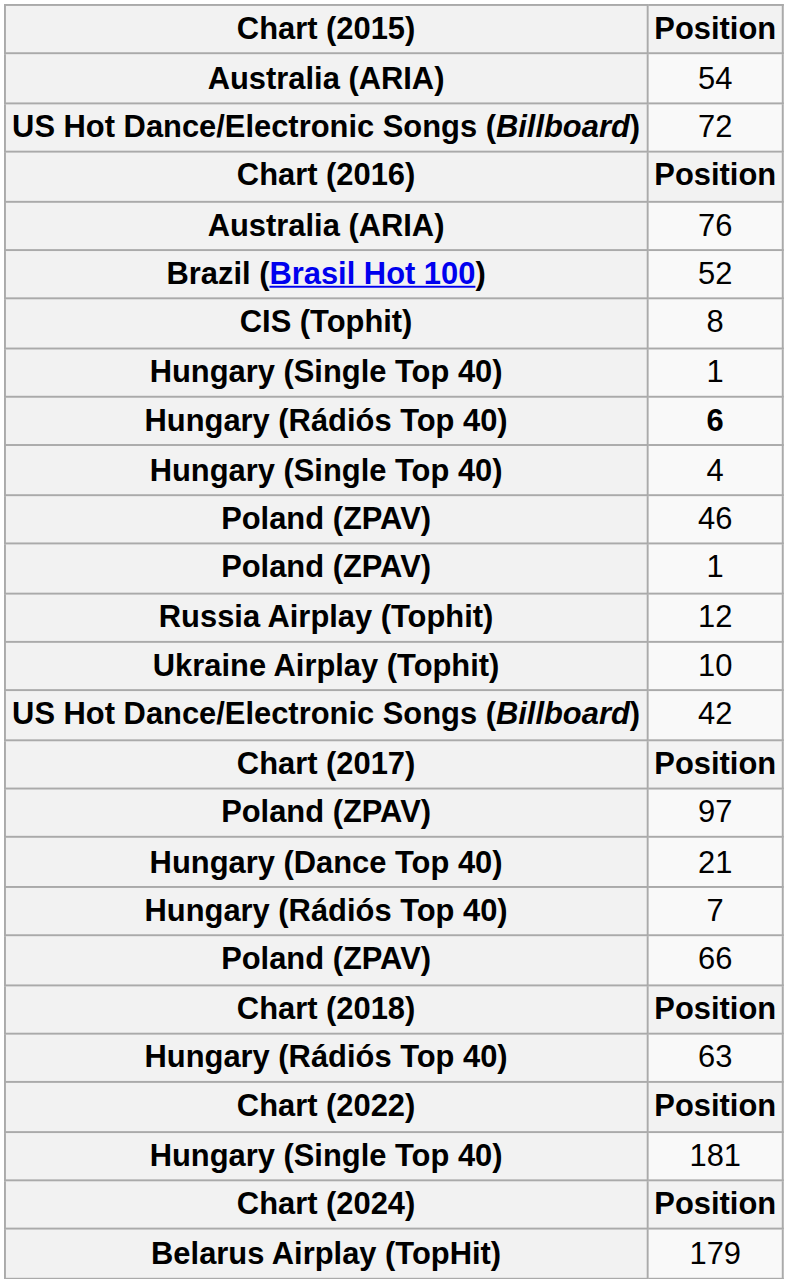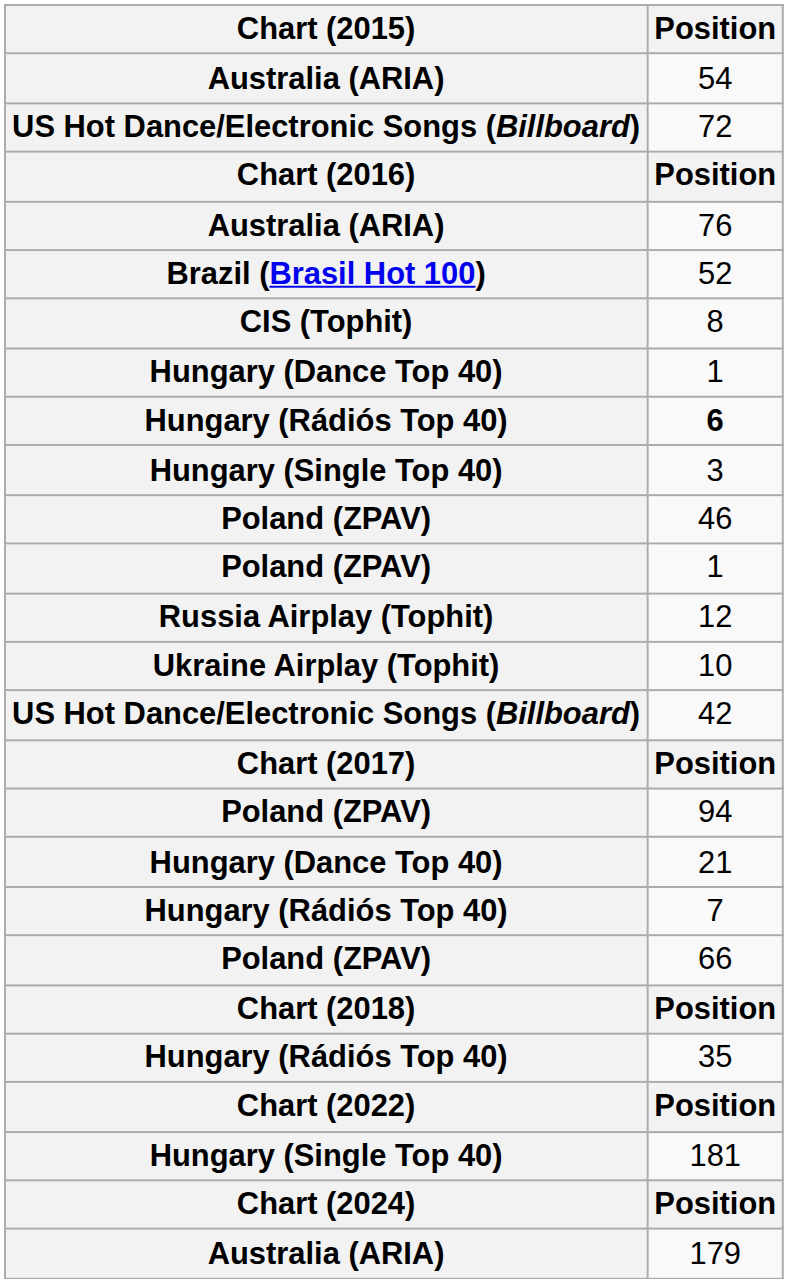(326, 371) Hungary (Single Top 40) -> (326, 371) Hungary (Dance Top 40)
(715, 469) 4 -> (715, 469) 3
(715, 812) 97 -> (715, 812) 94
(715, 1057) 63 -> (715, 1057) 35
(326, 1253) Belarus Airplay (TopHit) -> (326, 1253) Australia (ARIA)
